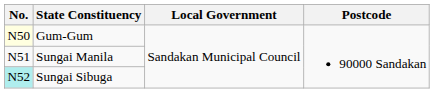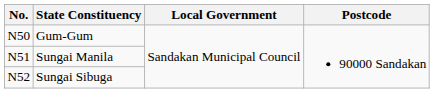(19, 35) lightyellow background -> (19, 35) no background
(19, 77) paleturquoise background -> (19, 77) no background
